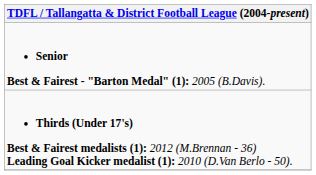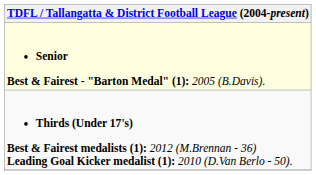(158, 68) no background -> (158, 68) lightyellow background
